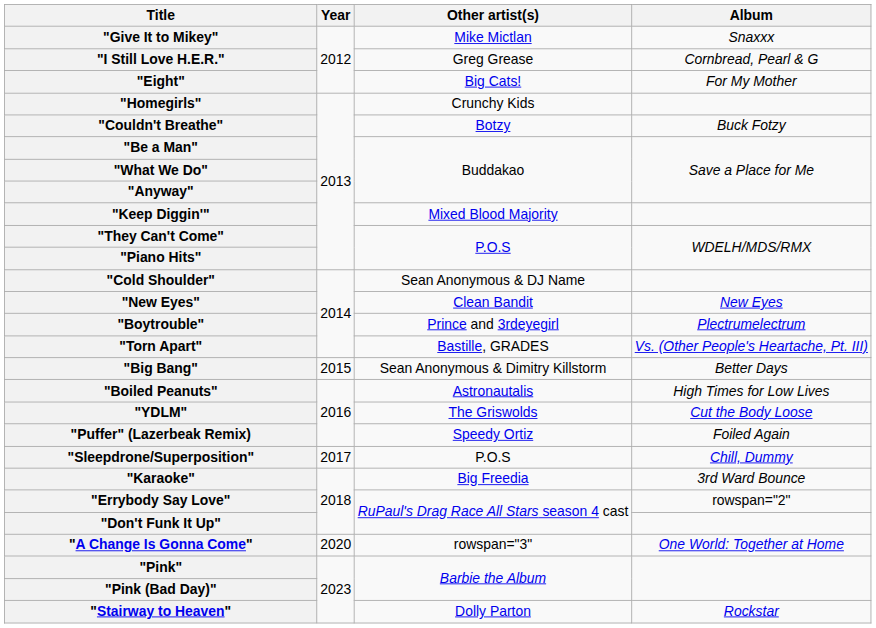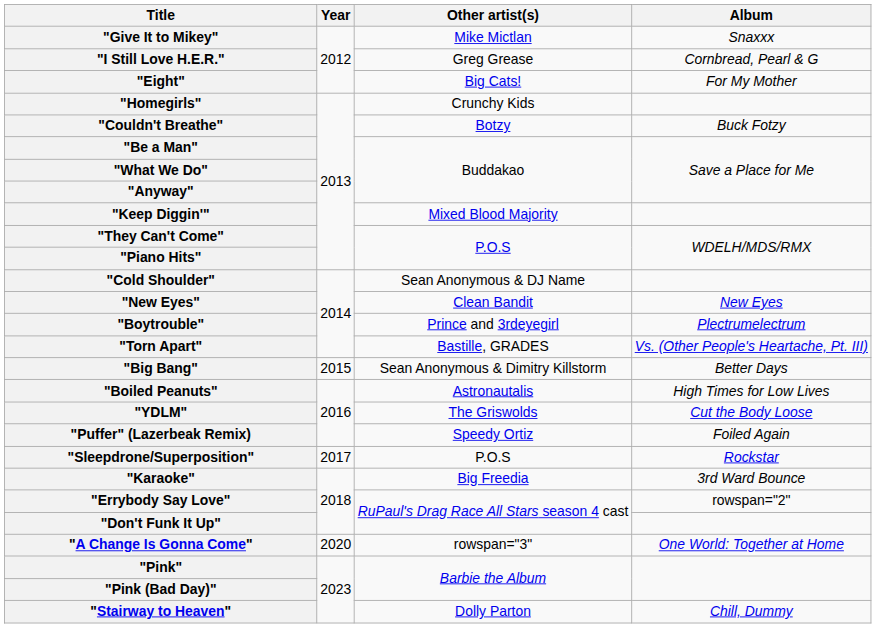(751, 457) Chill, Dummy -> (751, 457) Rockstar
(751, 611) Rockstar -> (751, 611) Chill, Dummy
